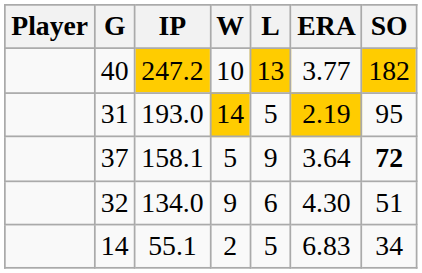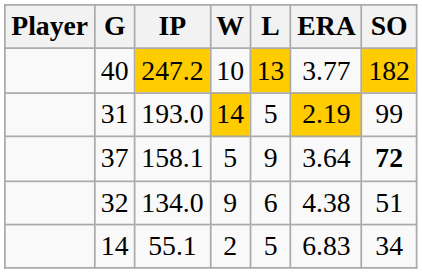(389, 114) 95 -> (389, 114) 99
(326, 202) 4.30 -> (326, 202) 4.38
